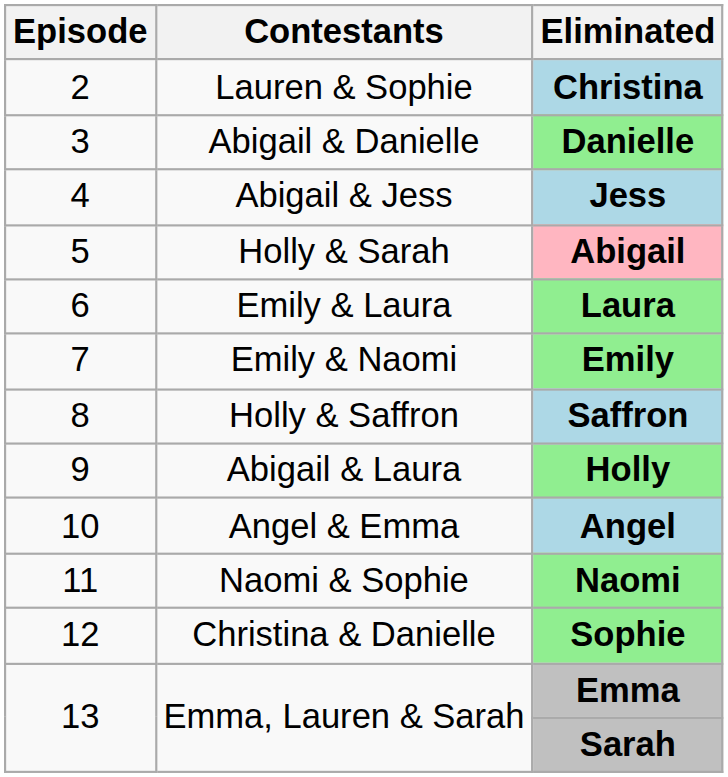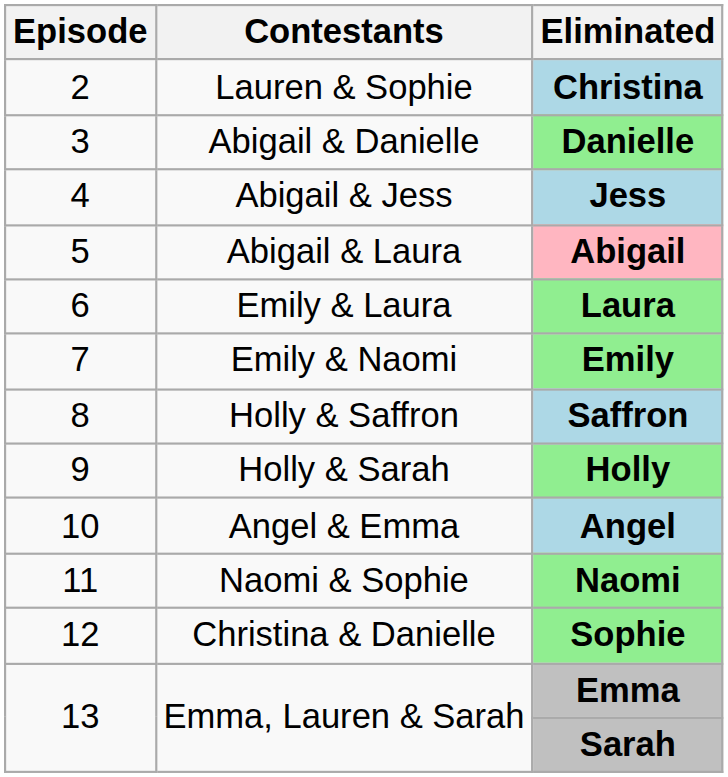(344, 251) Holly & Sarah -> (344, 251) Abigail & Laura
(344, 470) Abigail & Laura -> (344, 470) Holly & Sarah
